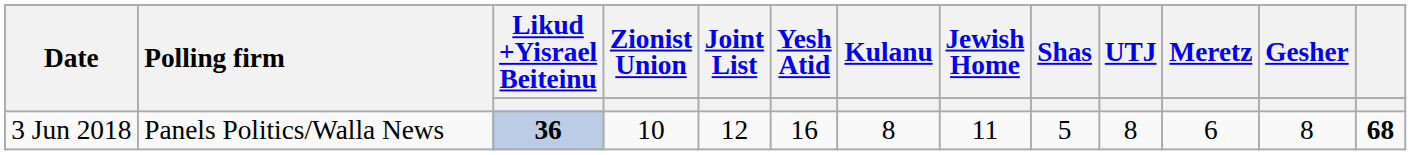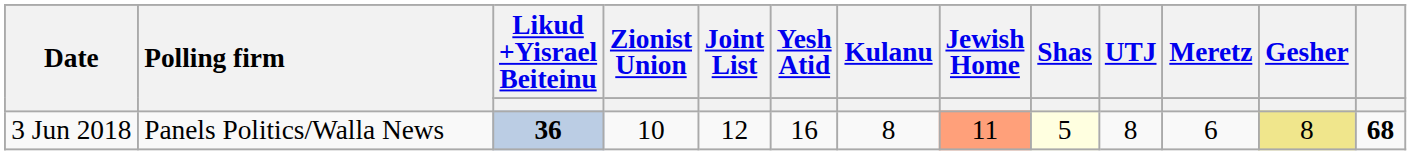(985, 131) no background -> (985, 131) lightsalmon background
(1065, 131) no background -> (1065, 131) lightyellow background
(1307, 131) no background -> (1307, 131) khaki background
